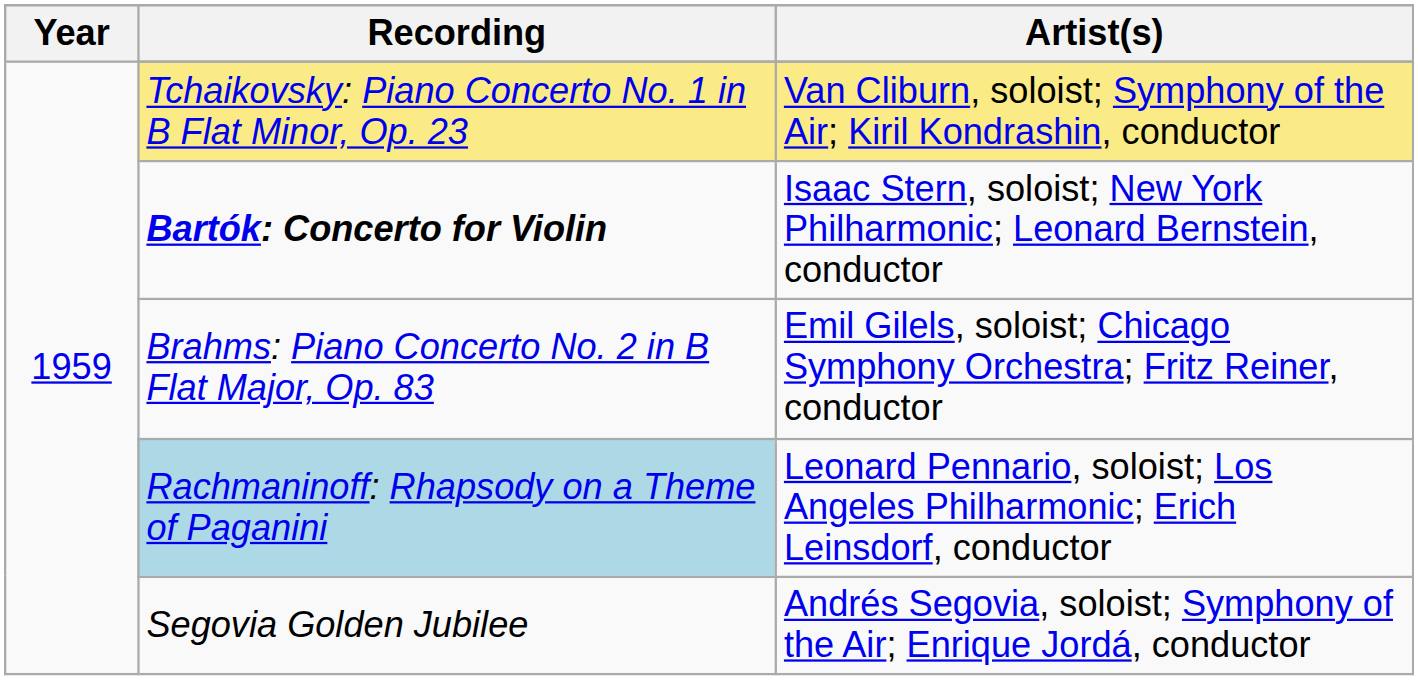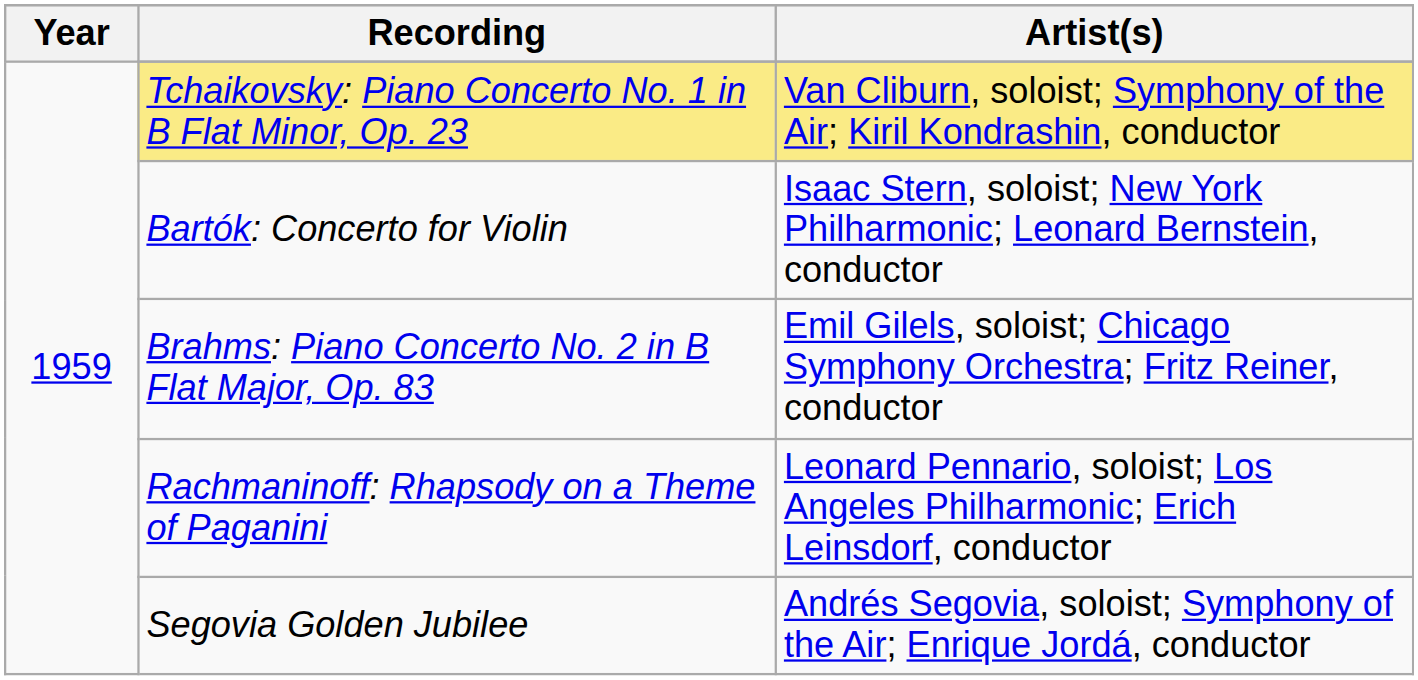(377, 229) bold -> (357, 229) normal
(451, 506) lightblue background -> (451, 506) no background
